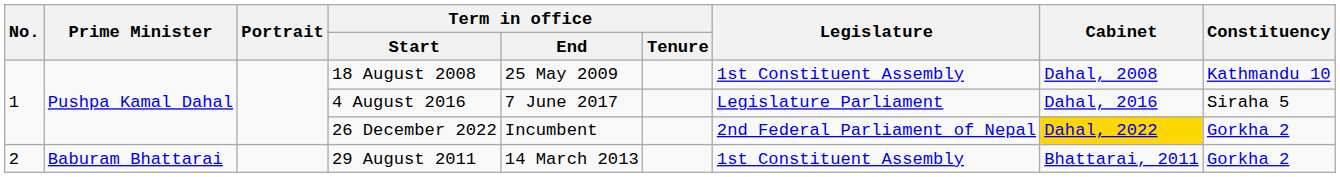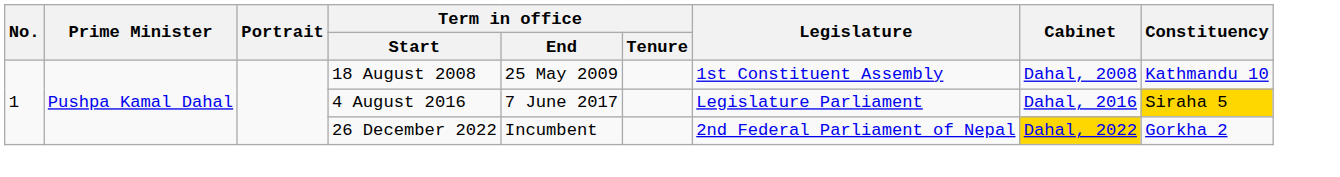(1248, 103) no background -> (1186, 103) gold background
- row: (404, 158)
